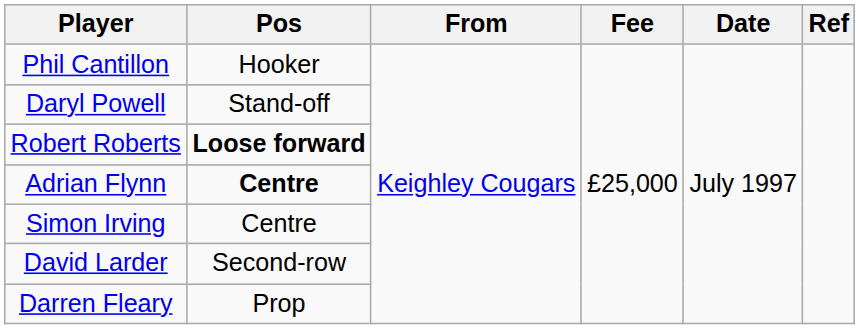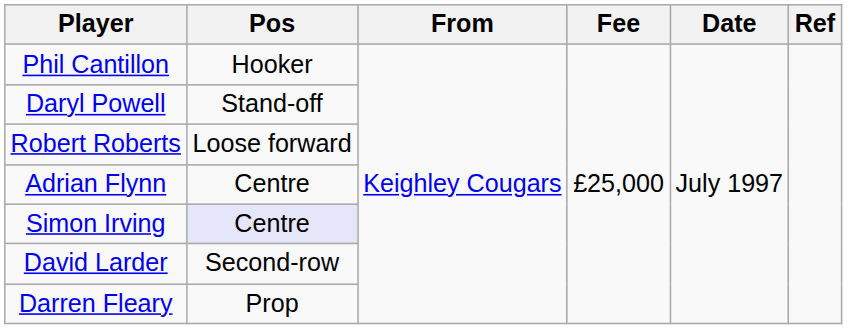(279, 143) bold -> (272, 143) normal
(279, 183) bold -> (272, 183) normal
(279, 223) no background -> (272, 223) lavender background
